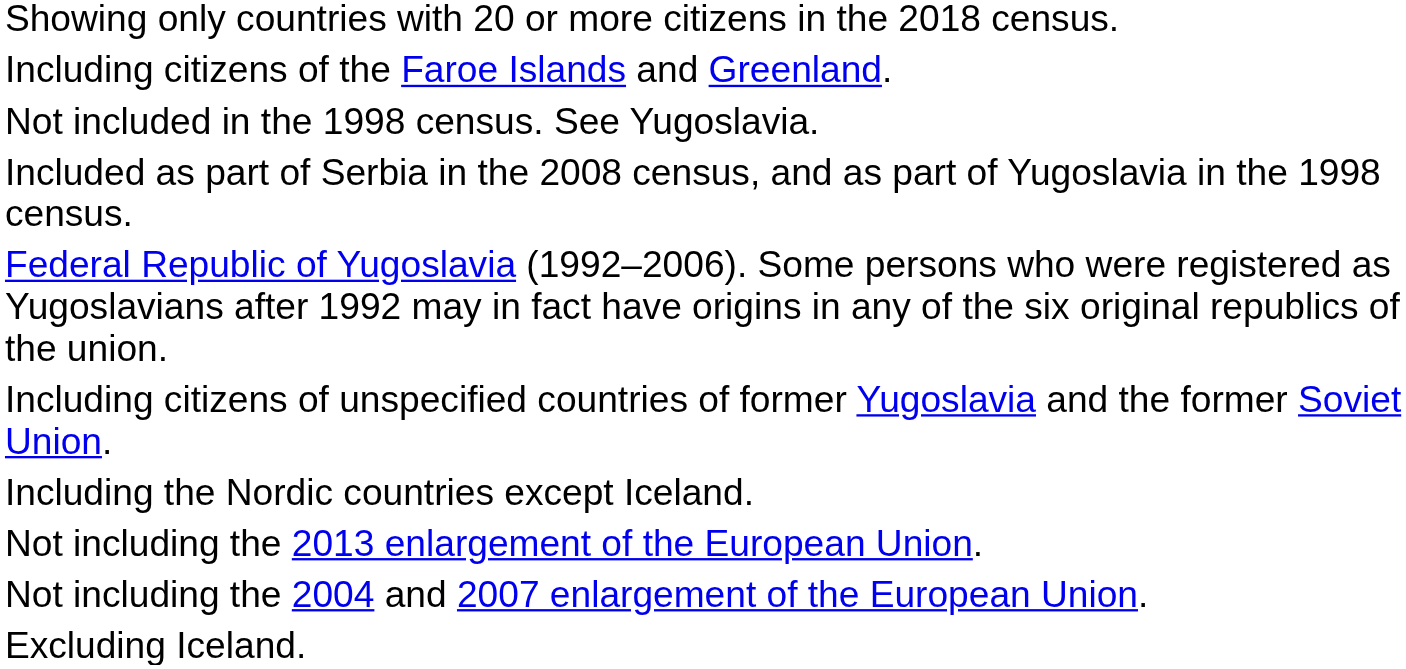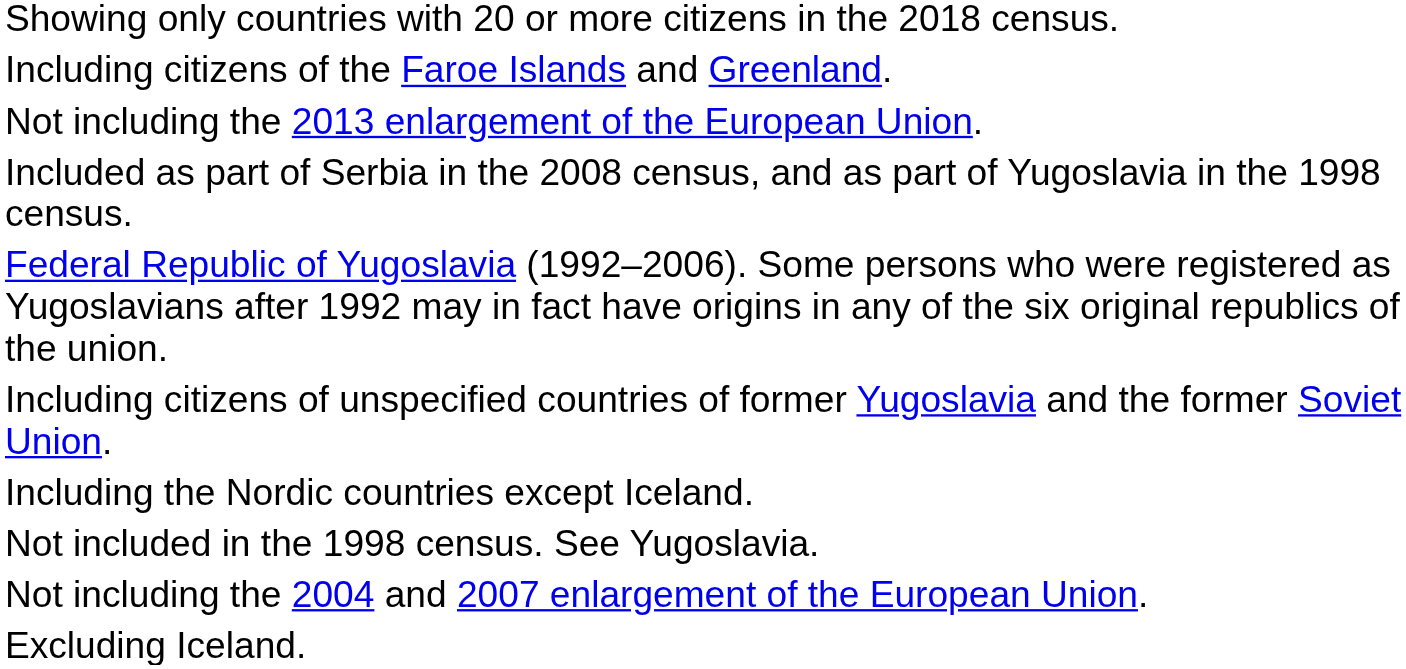(412, 121) Not included in the 1998 census. See Yugoslavia. -> (494, 121) Not including the 2013 enlargement of the European Union.
(494, 543) Not including the 2013 enlargement of the European Union. -> (412, 543) Not included in the 1998 census. See Yugoslavia.
